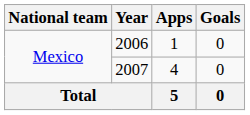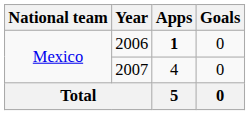(174, 43) normal -> (174, 43) bold
